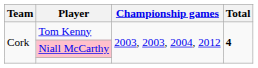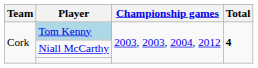(65, 31) no background -> (65, 31) lightblue background
(74, 48) pink background -> (74, 48) no background
